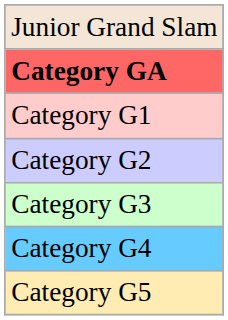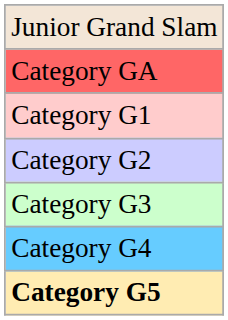(89, 70) bold -> (84, 70) normal
(81, 292) normal -> (86, 292) bold
